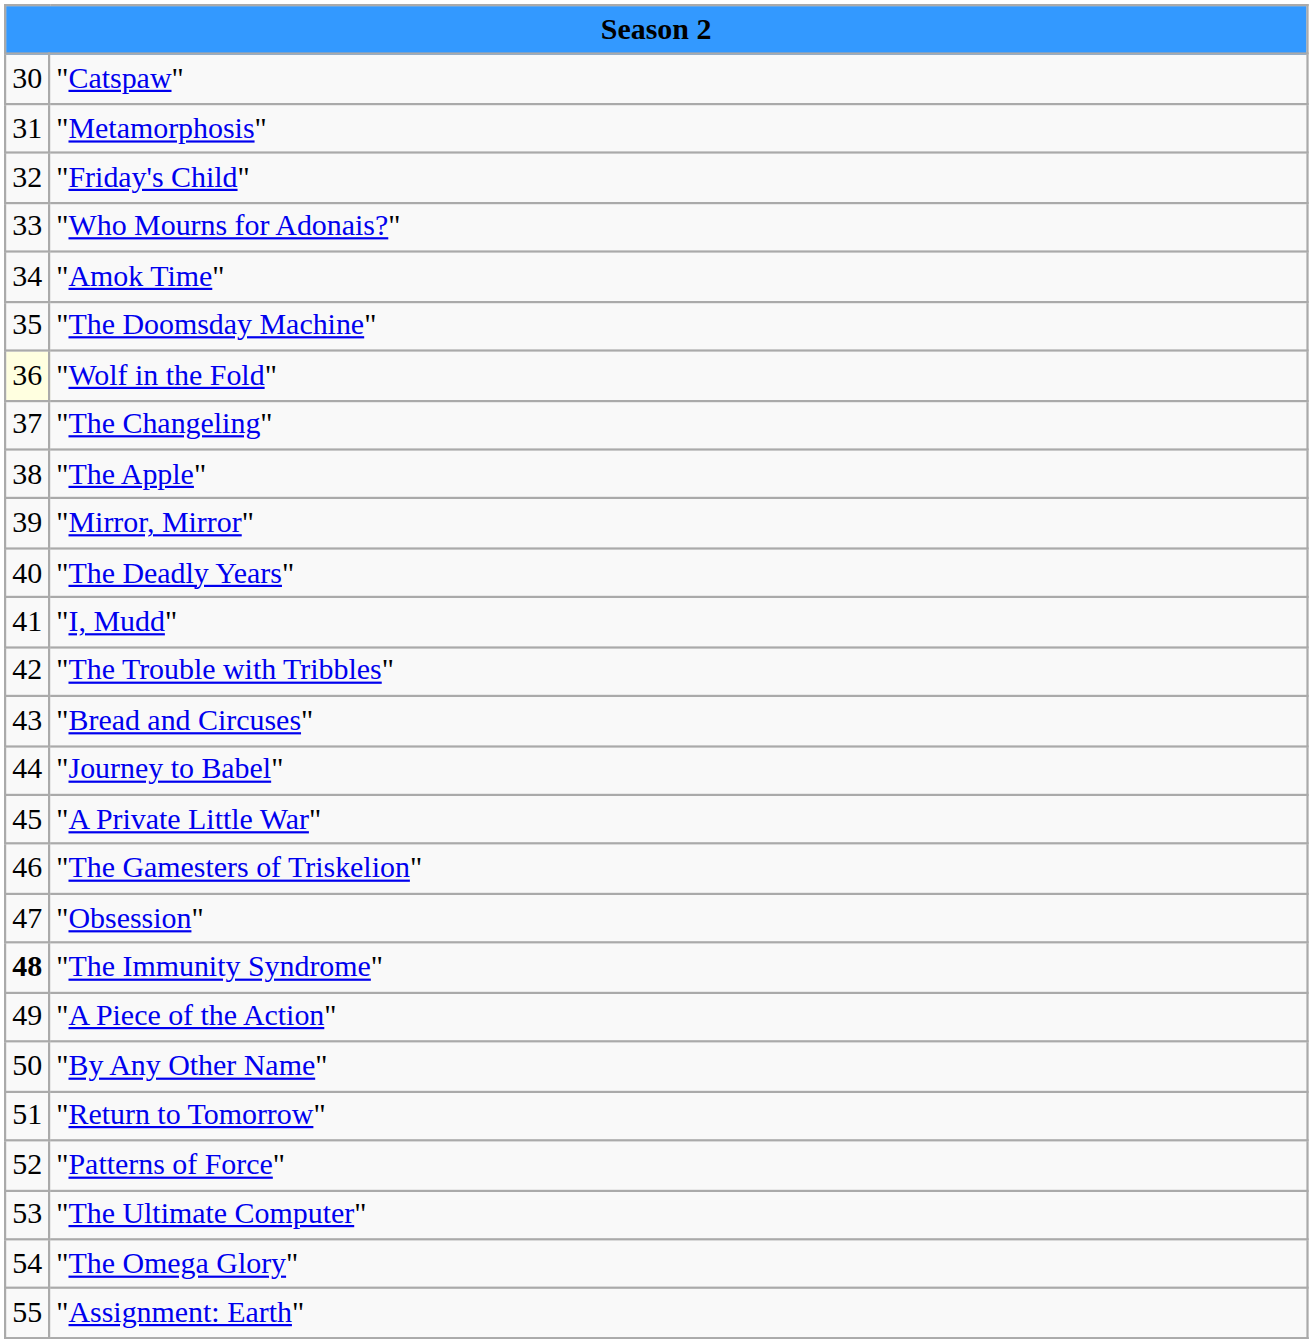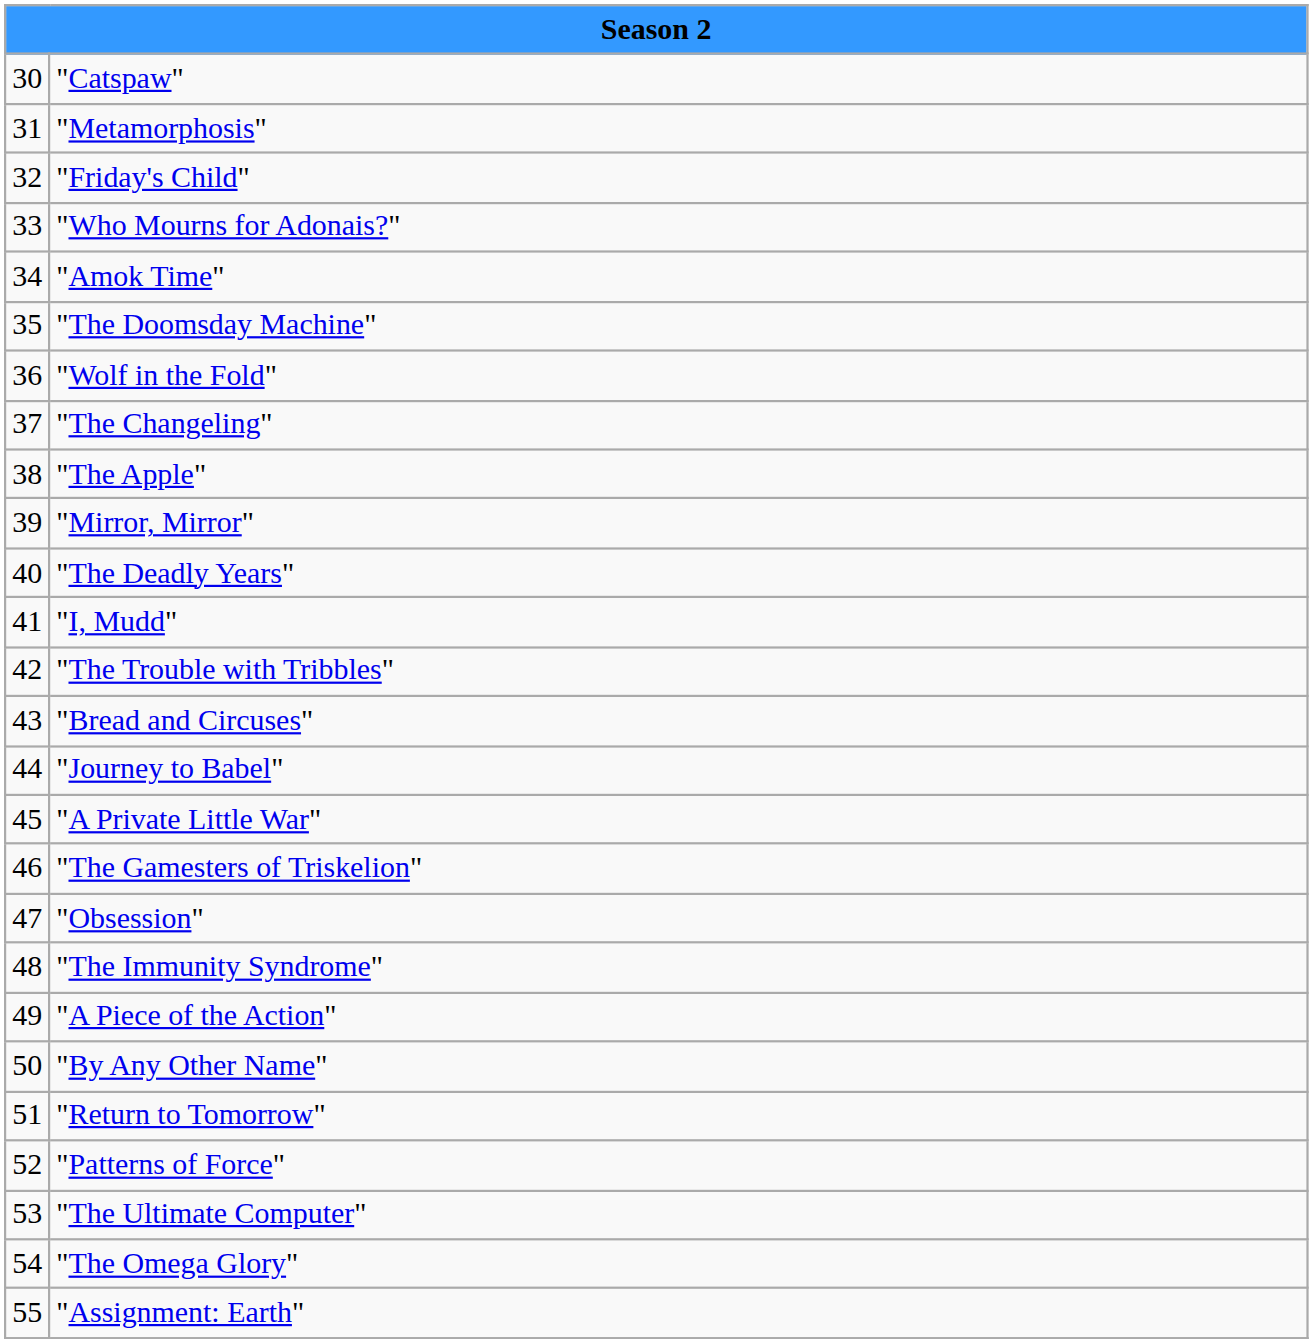(27, 374) lightyellow background -> (27, 374) no background
(27, 966) bold -> (27, 966) normal
